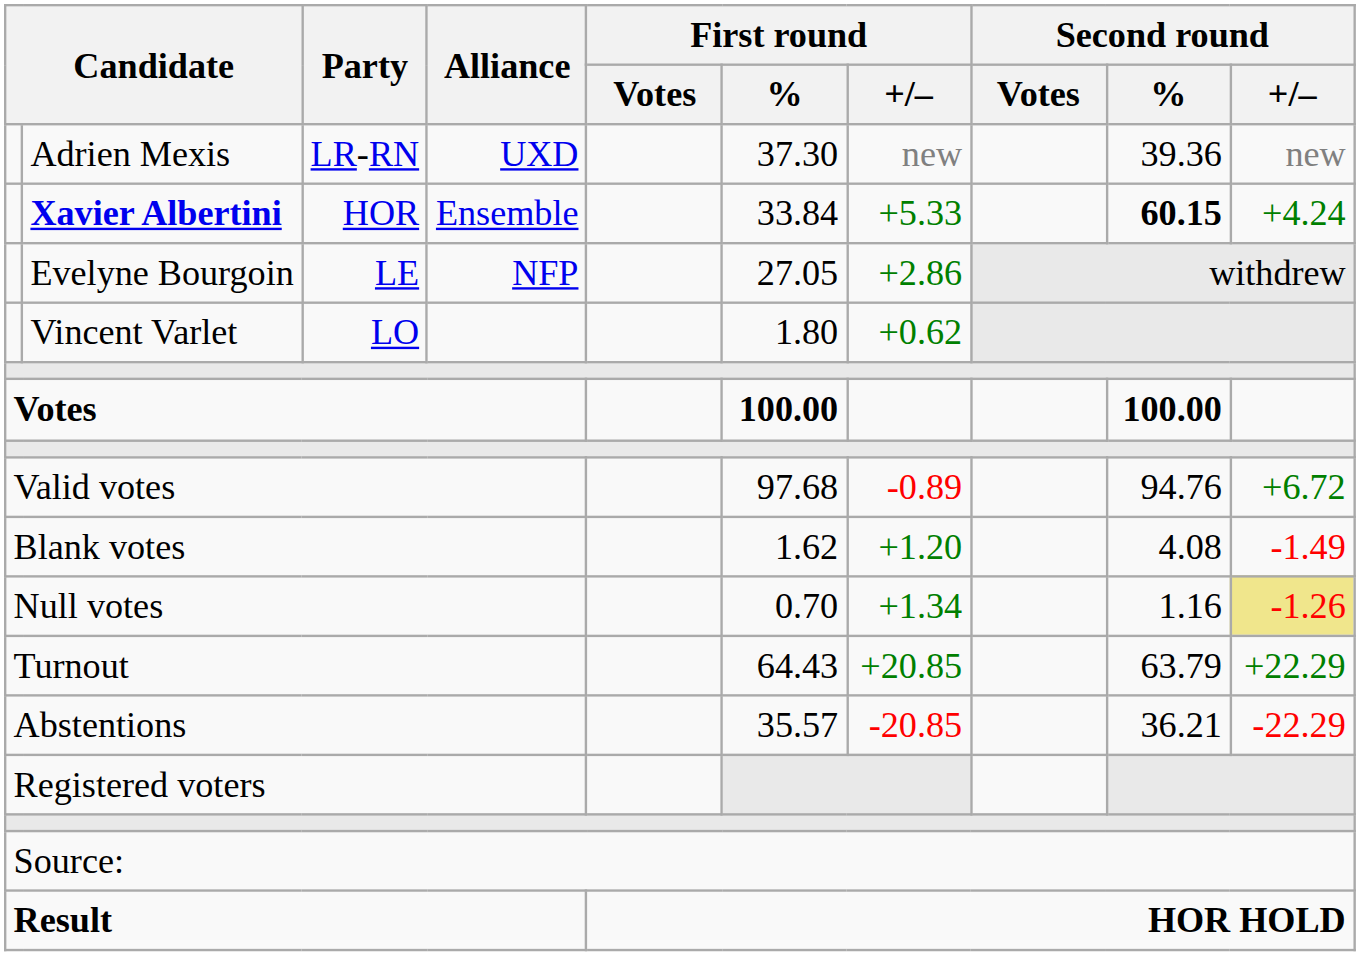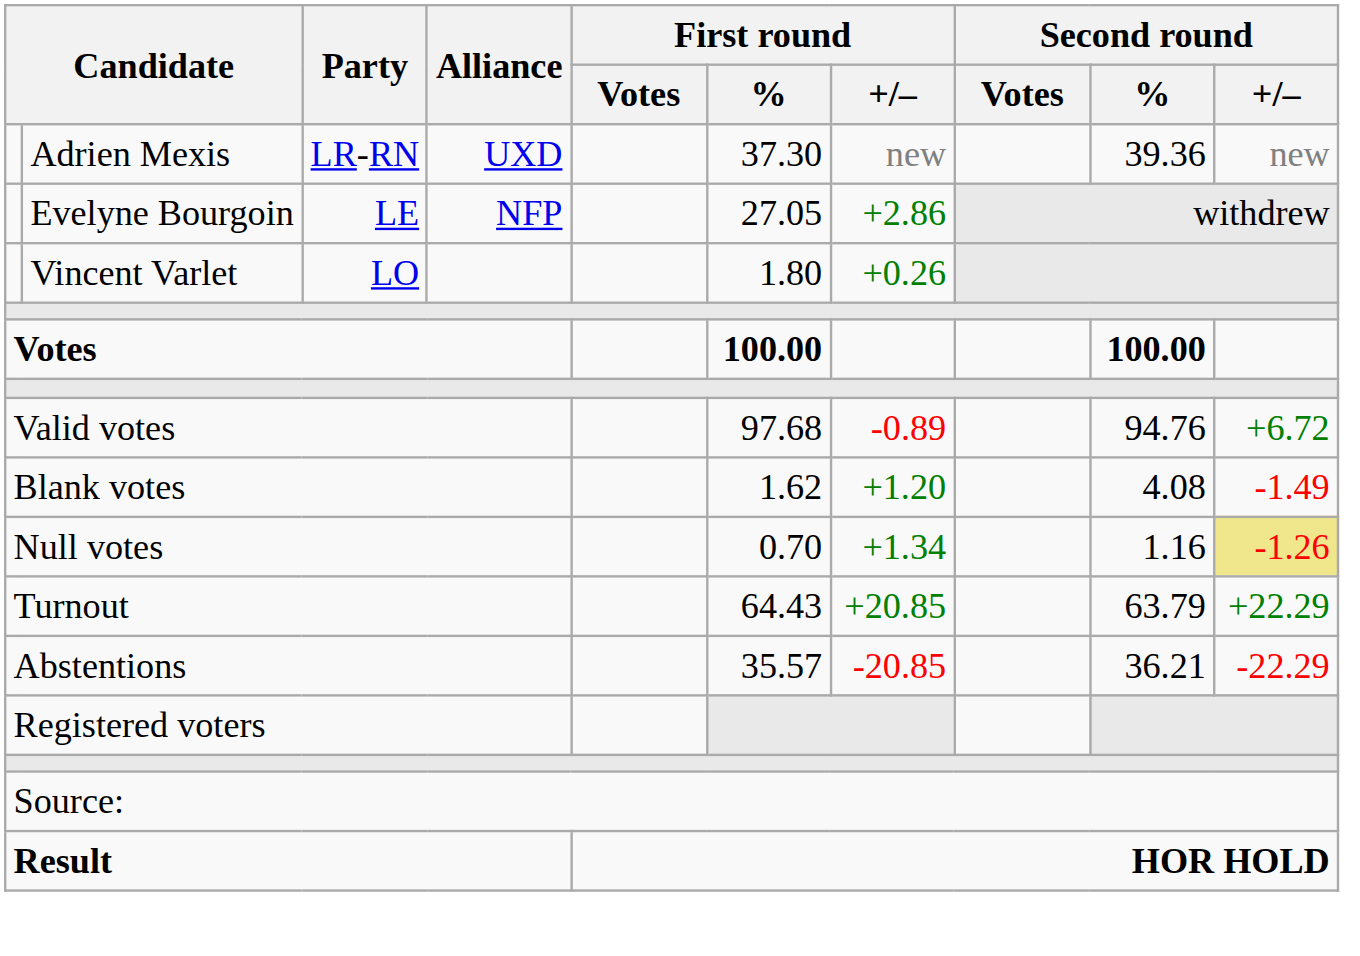- row: (156, 213)
(920, 332) +0.62 -> (904, 273) +0.26
